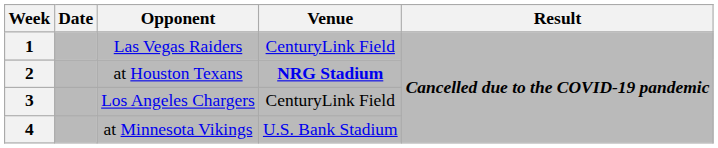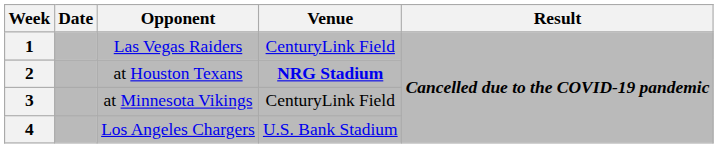(178, 101) Los Angeles Chargers -> (178, 101) at Minnesota Vikings
(178, 128) at Minnesota Vikings -> (178, 128) Los Angeles Chargers
